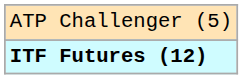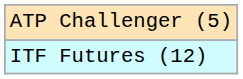(109, 56) bold -> (109, 56) normal
